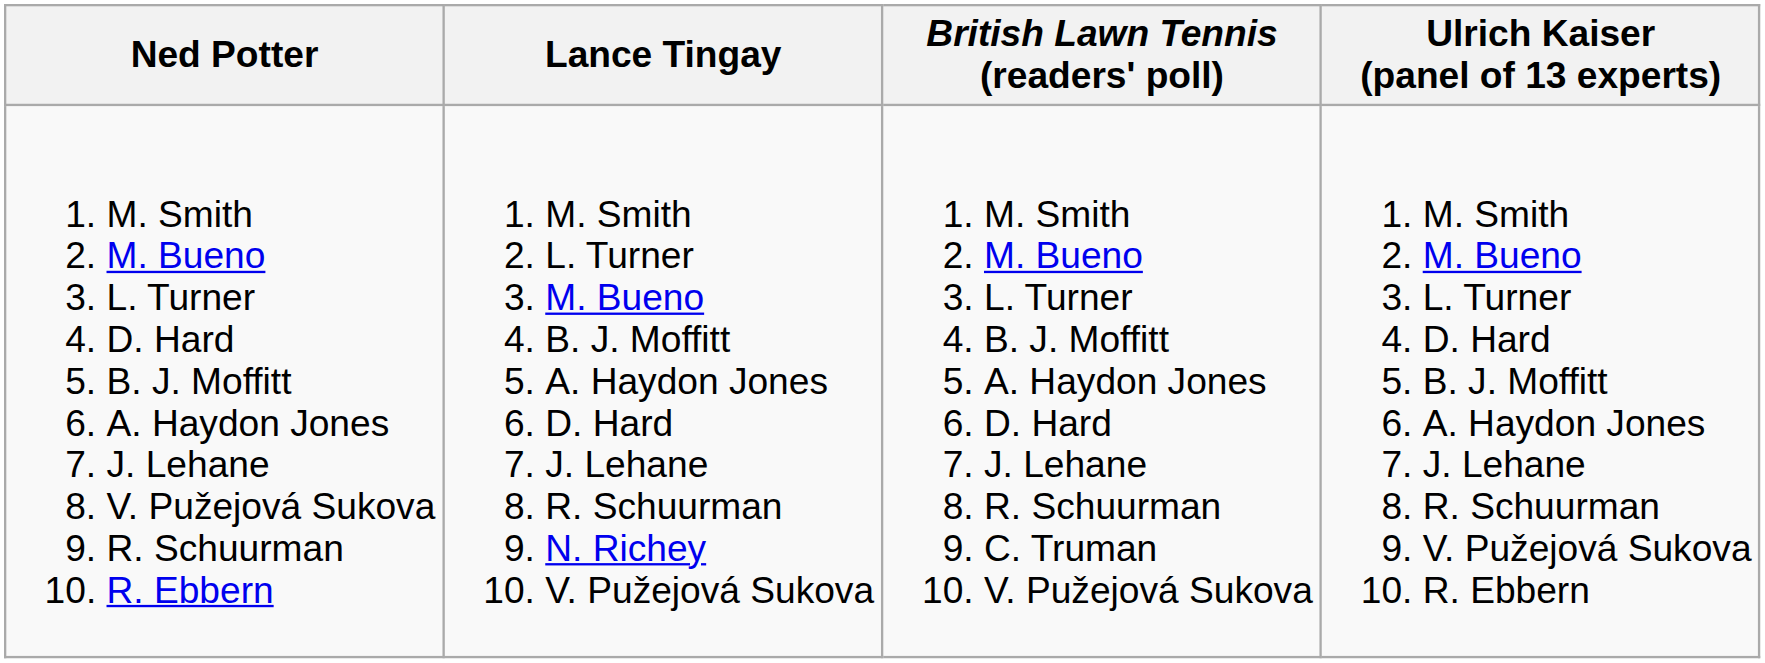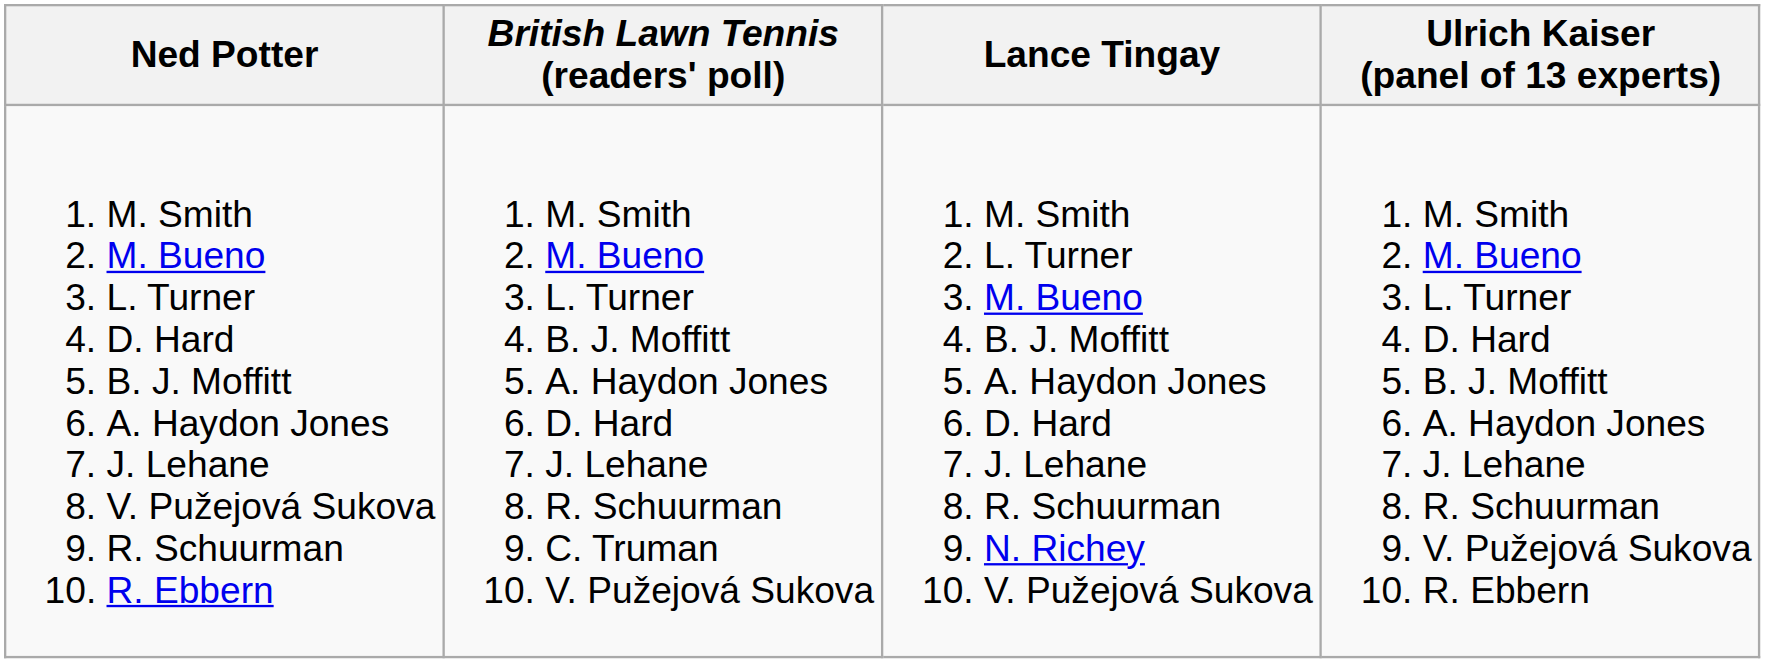columns swapped: (663, 54) <-> (1102, 54)
